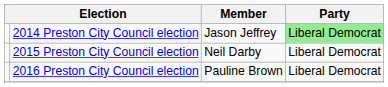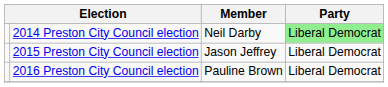(240, 33) Jason Jeffrey -> (233, 33) Neil Darby
(233, 52) Neil Darby -> (240, 52) Jason Jeffrey
